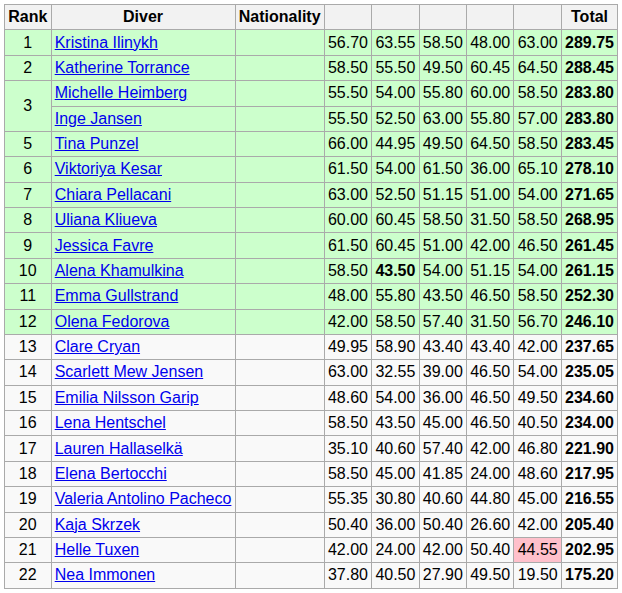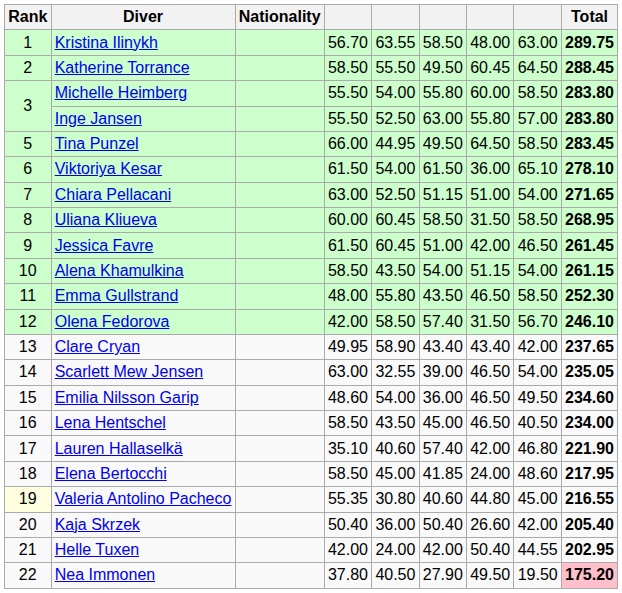(395, 270) bold -> (395, 270) normal
(28, 499) no background -> (28, 499) lightyellow background
(538, 550) pink background -> (538, 550) no background
(590, 575) no background -> (590, 575) pink background
